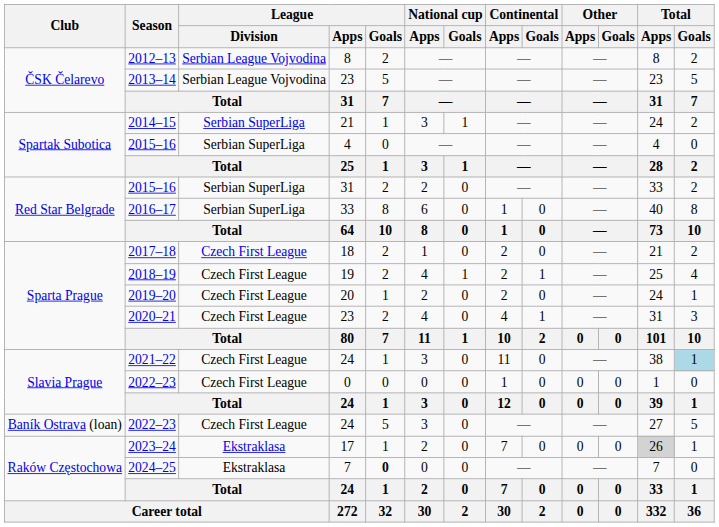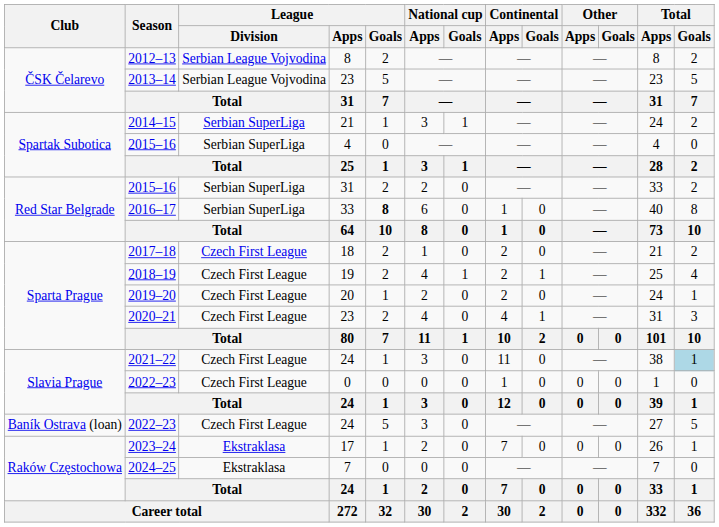(385, 209) normal -> (385, 209) bold
(656, 446) lightgrey background -> (656, 446) no background
(385, 468) bold -> (385, 468) normal
